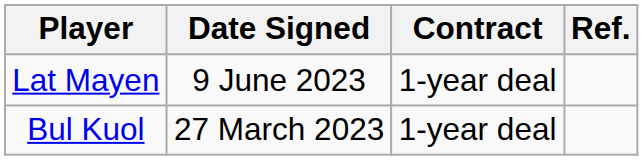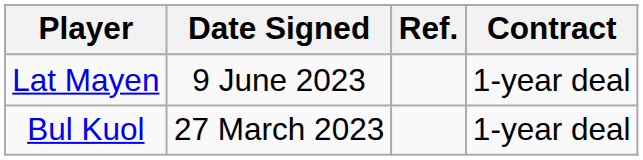columns swapped: (478, 29) <-> (601, 29)
